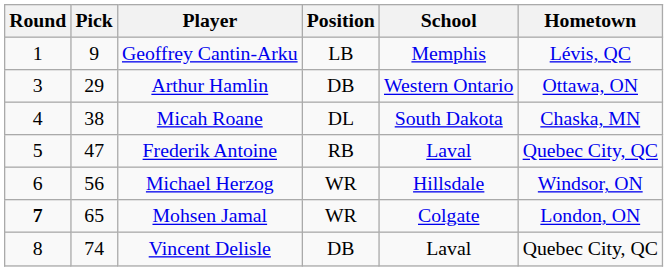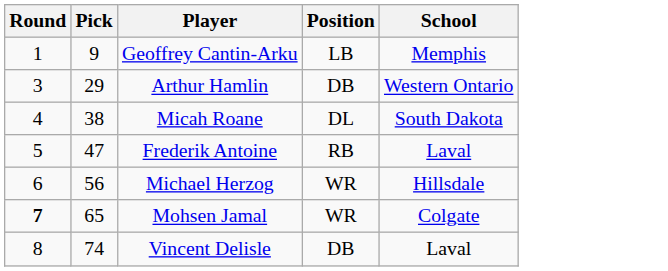- column: (590, 20)
